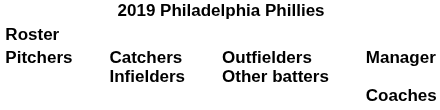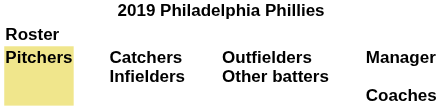(39, 57) no background -> (39, 57) khaki background
